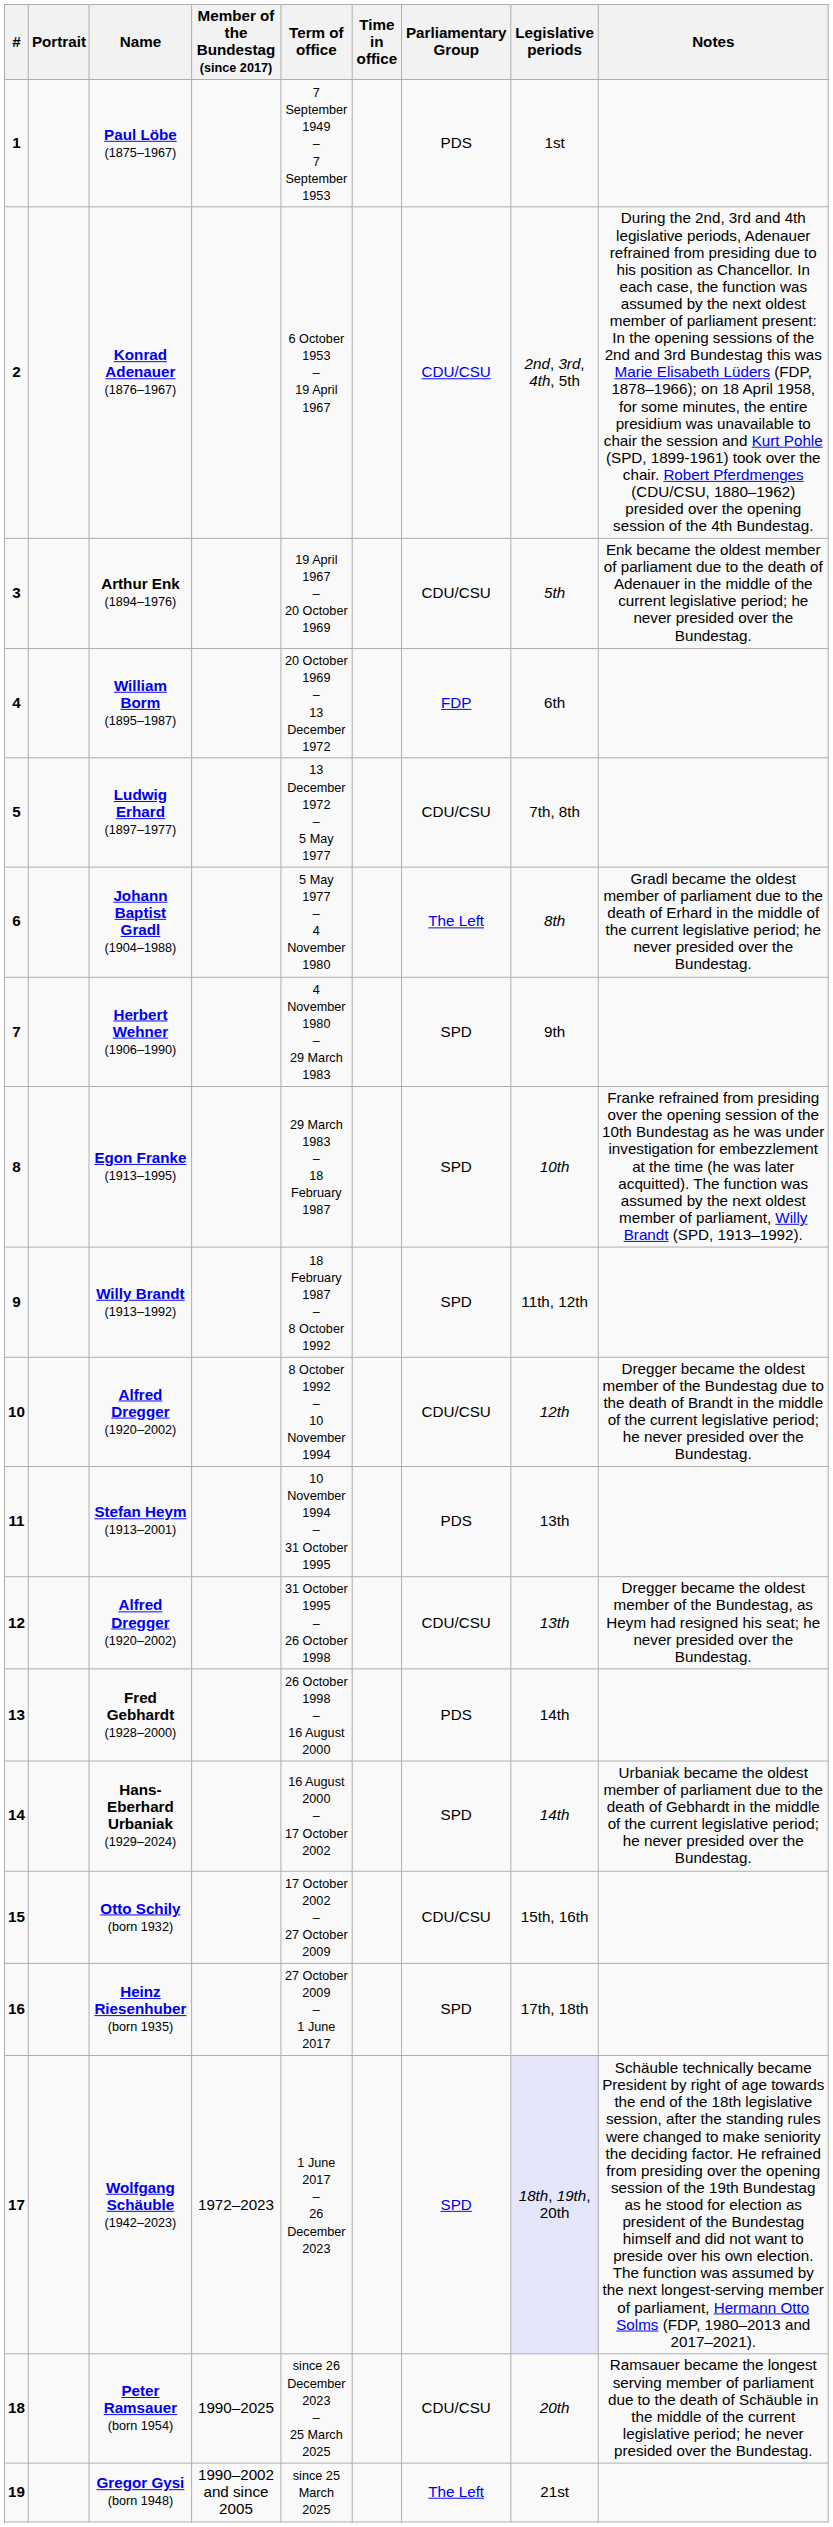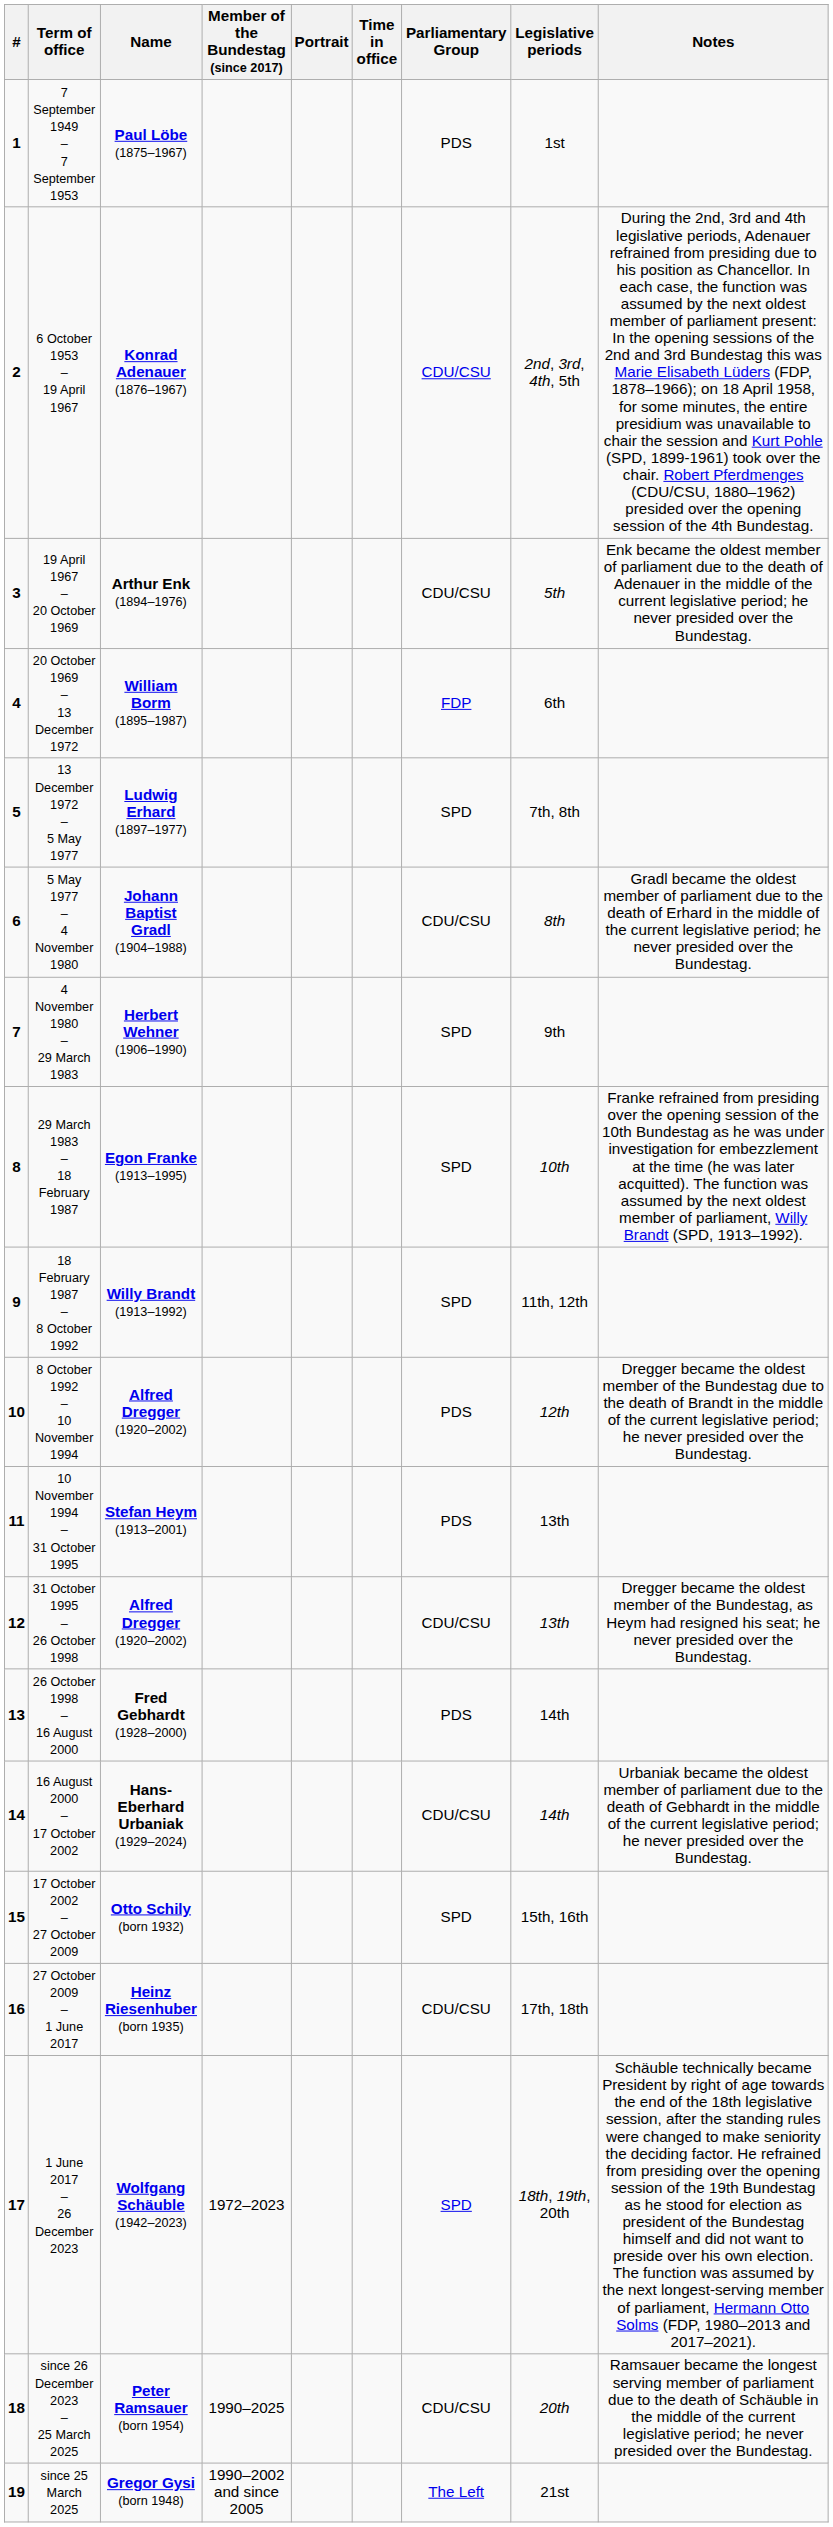columns swapped: (59, 42) <-> (316, 42)
(456, 812) CDU/CSU -> (456, 812) SPD
(456, 922) The Left -> (456, 922) CDU/CSU
(456, 1411) CDU/CSU -> (456, 1411) PDS
(456, 1816) SPD -> (456, 1816) CDU/CSU
(456, 1917) CDU/CSU -> (456, 1917) SPD
(456, 2009) SPD -> (456, 2009) CDU/CSU
(555, 2204) lavender background -> (555, 2204) no background
